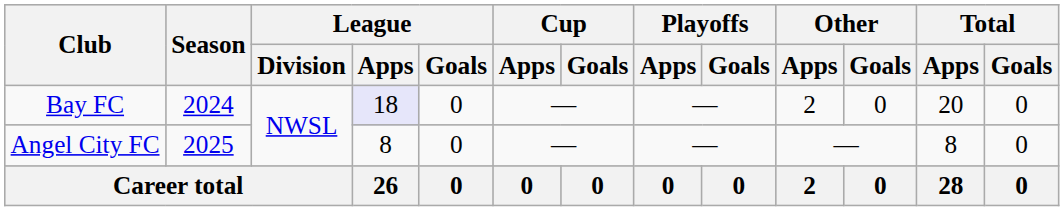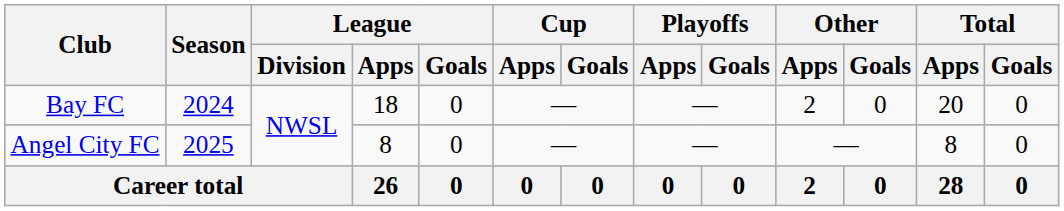(386, 104) lavender background -> (386, 104) no background
